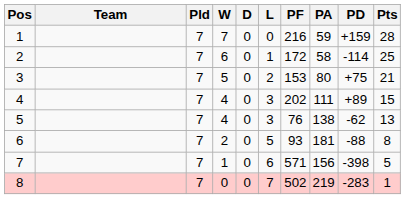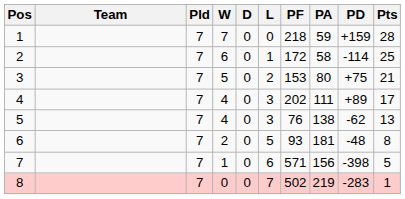(295, 36) 216 -> (295, 36) 218
(387, 99) 15 -> (387, 99) 17
(356, 141) -88 -> (356, 141) -48
